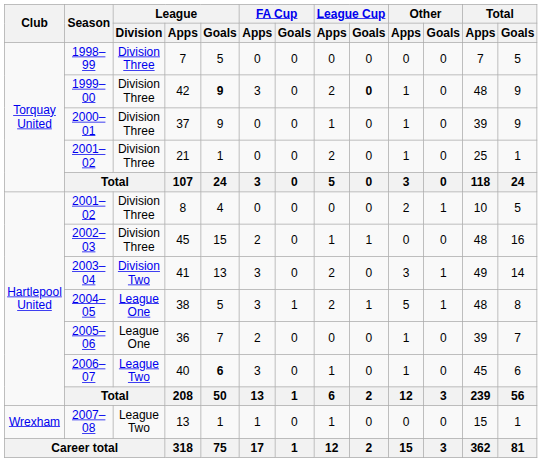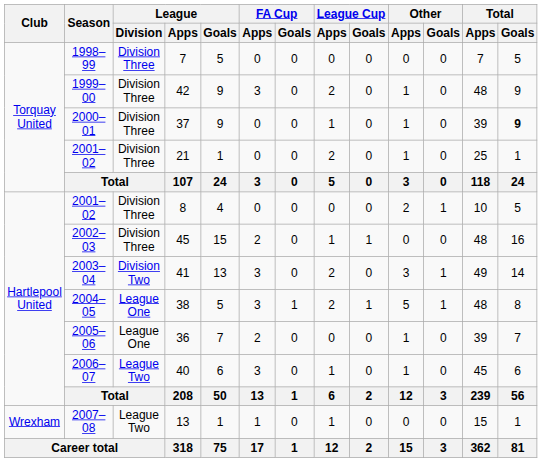(220, 91) bold -> (220, 91) normal
(369, 91) bold -> (369, 91) normal
(518, 123) normal -> (518, 123) bold
(220, 370) bold -> (220, 370) normal
